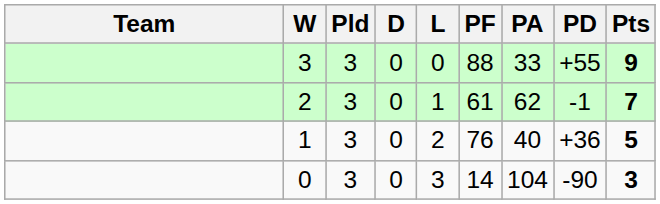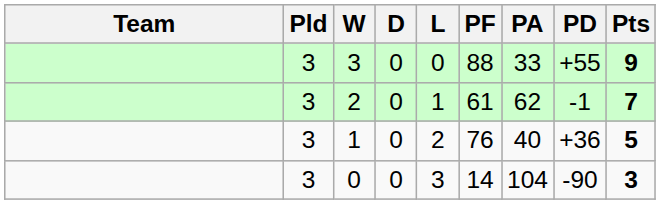columns swapped: (350, 23) <-> (305, 23)
